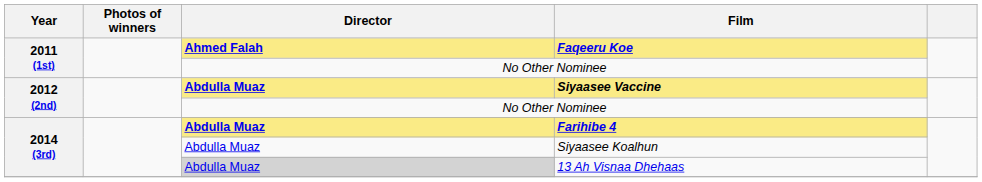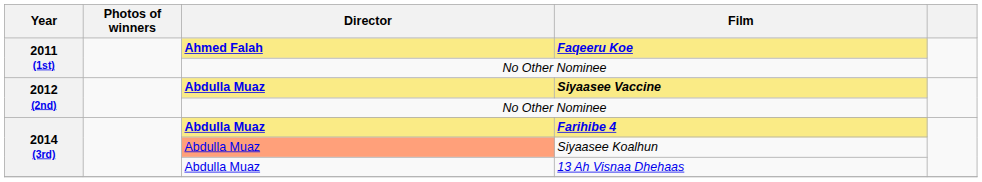(222, 147) no background -> (222, 147) lightsalmon background
(222, 166) lightgrey background -> (222, 166) no background
